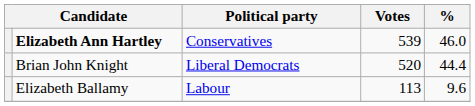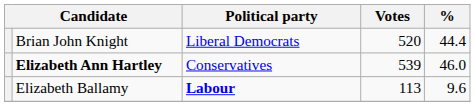rows swapped: (89, 40) <-> (72, 64)
(208, 88) normal -> (210, 88) bold
